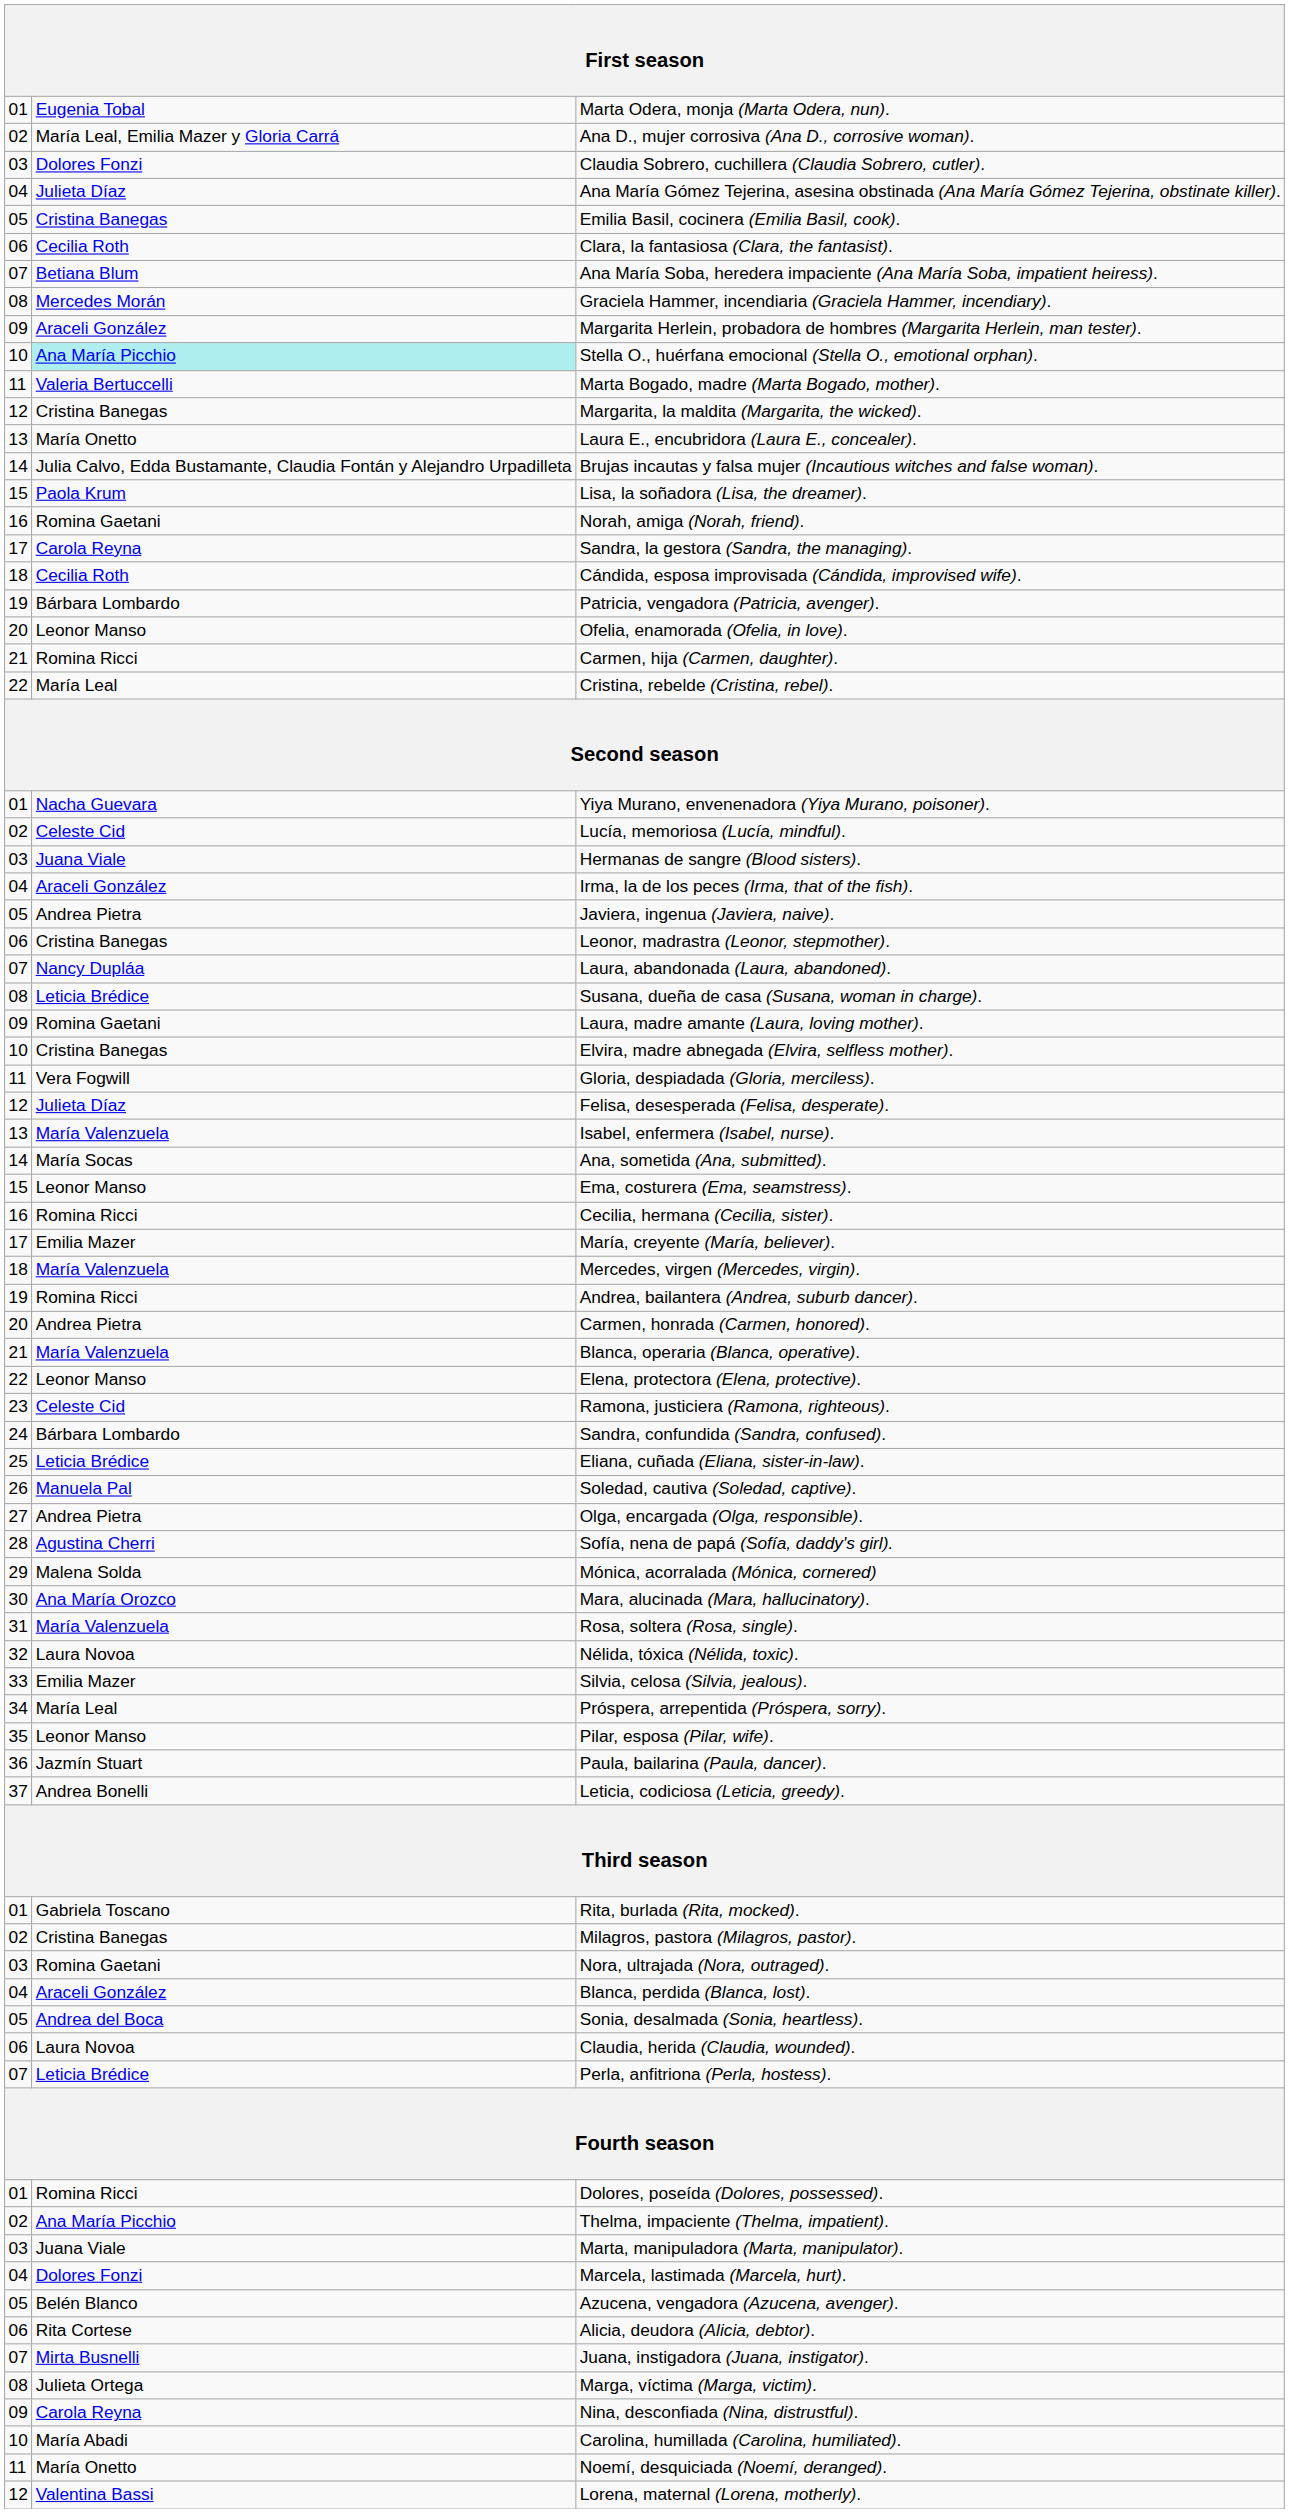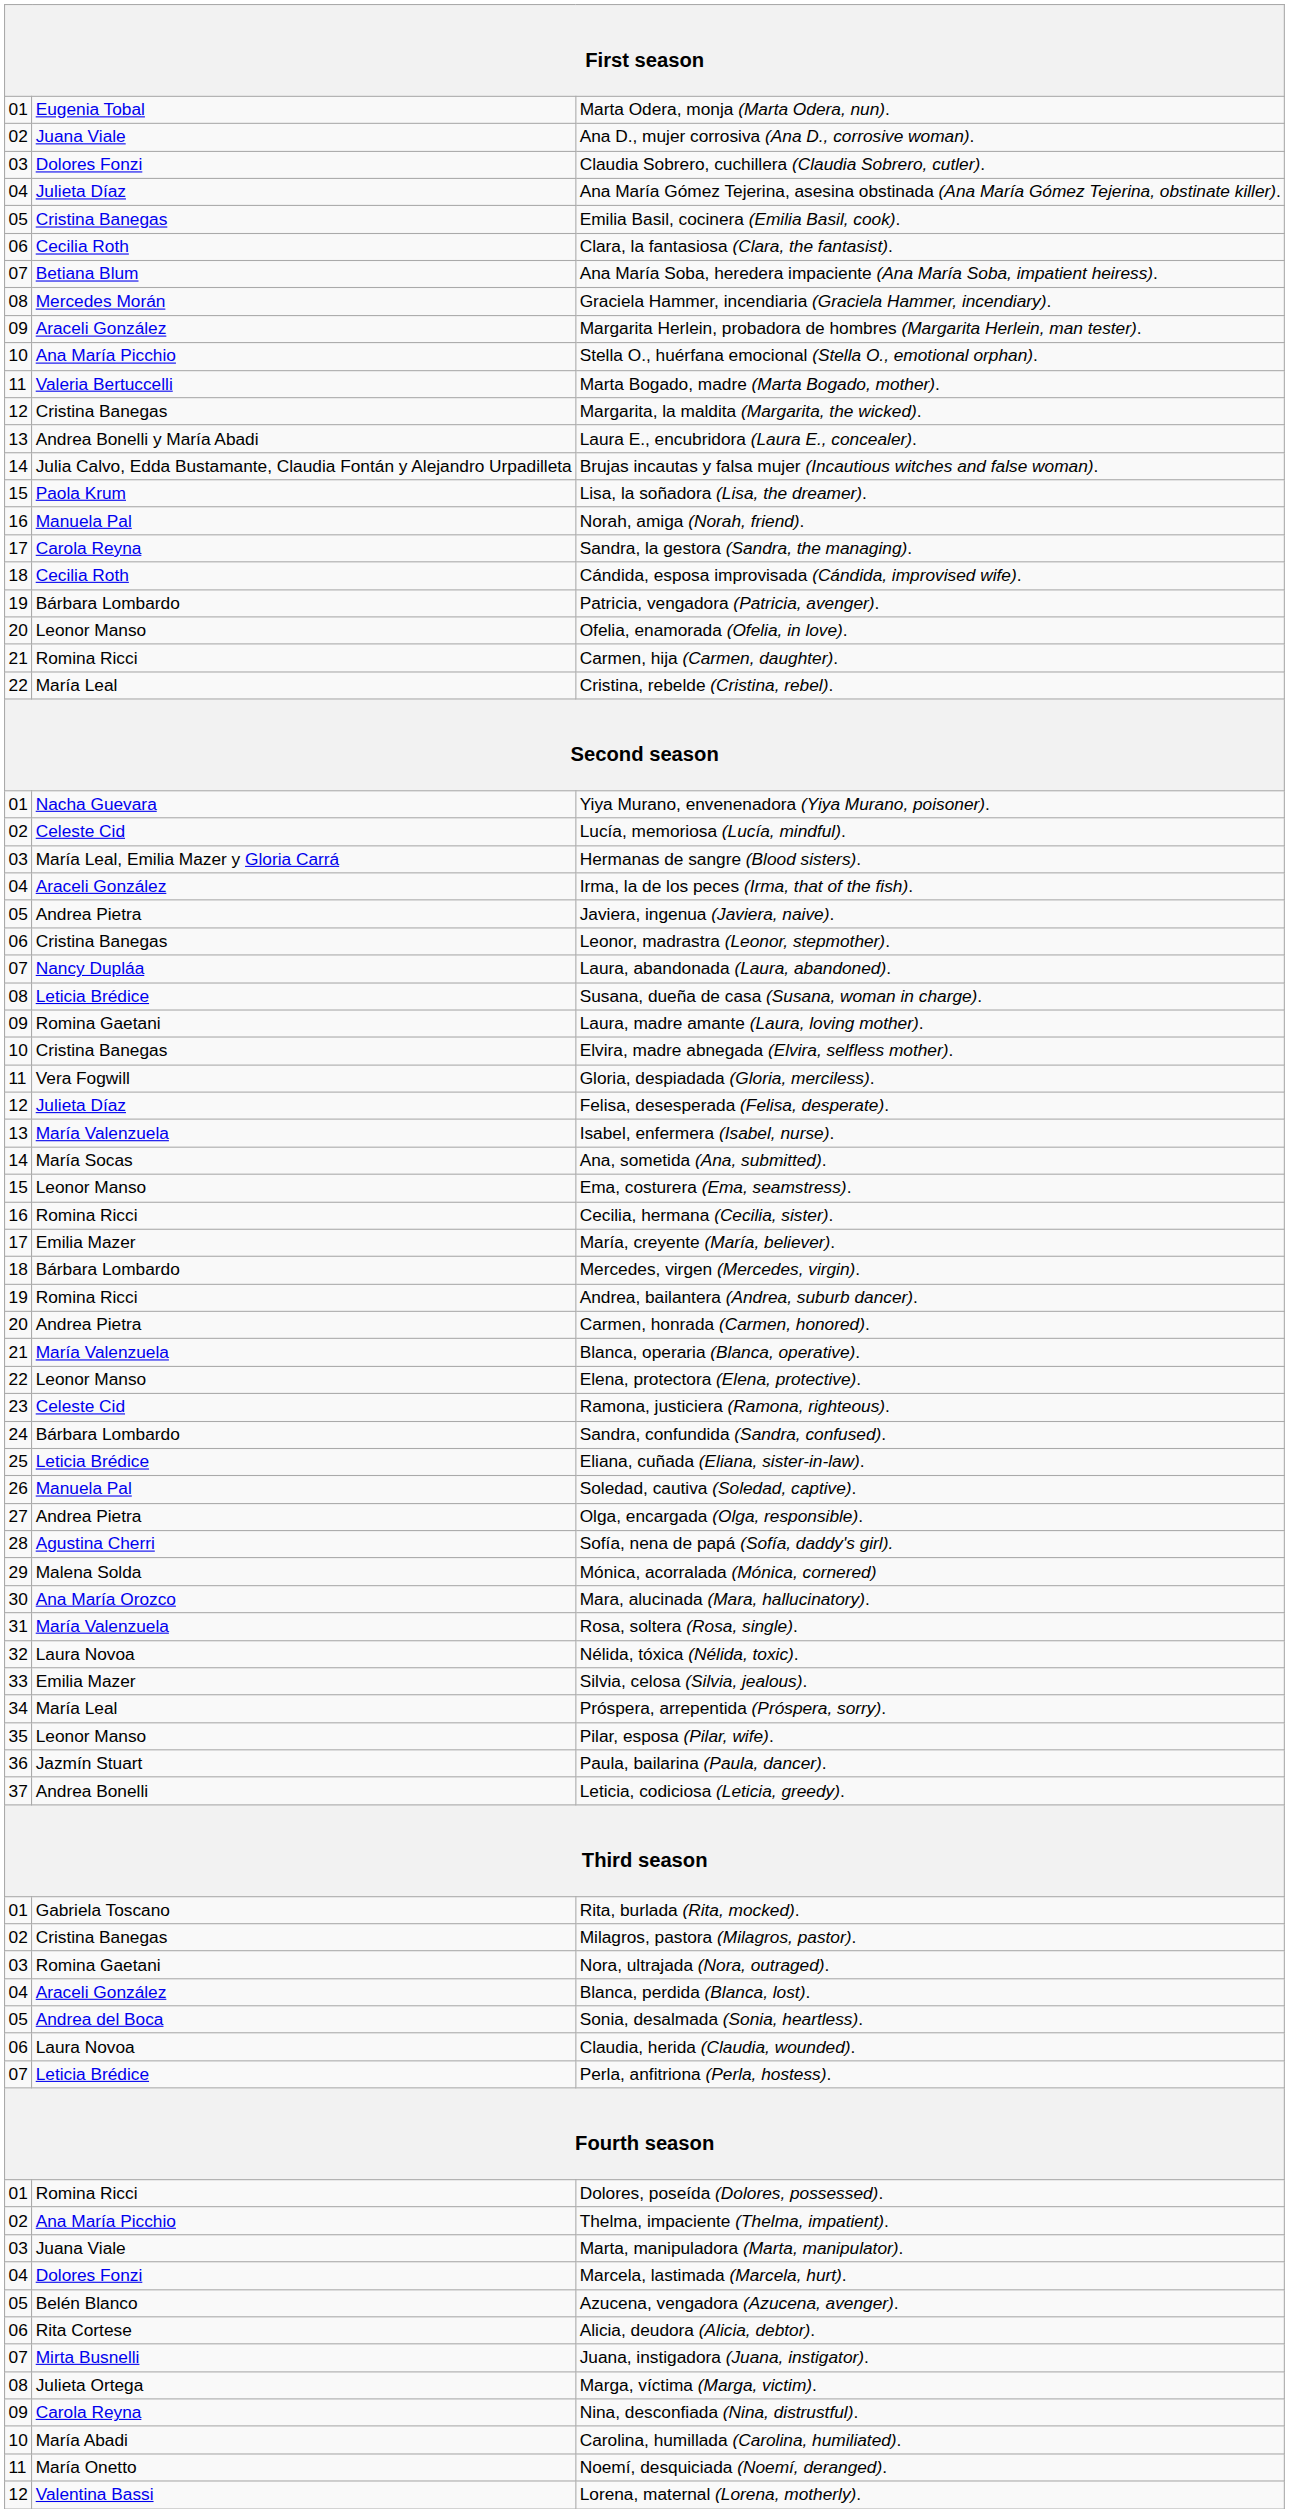(187, 137) María Leal, Emilia Mazer y Gloria Carrá -> (81, 137) Juana Viale
(106, 356) paleturquoise background -> (106, 356) no background
(86, 438) María Onetto -> (147, 438) Andrea Bonelli y María Abadi
(98, 520) Romina Gaetani -> (84, 520) Manuela Pal
(81, 859) Juana Viale -> (187, 859) María Leal, Emilia Mazer y Gloria Carrá
(102, 1270) María Valenzuela -> (108, 1270) Bárbara Lombardo
